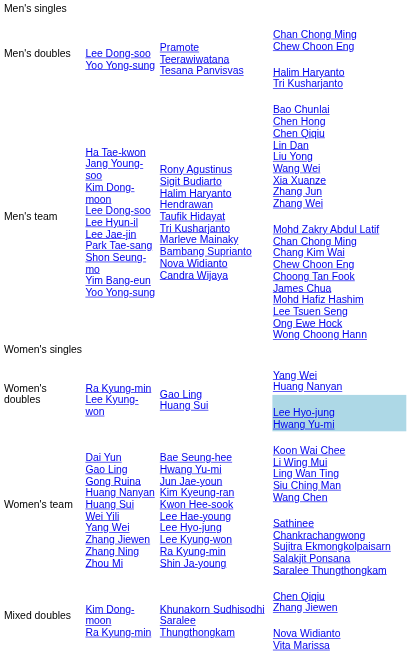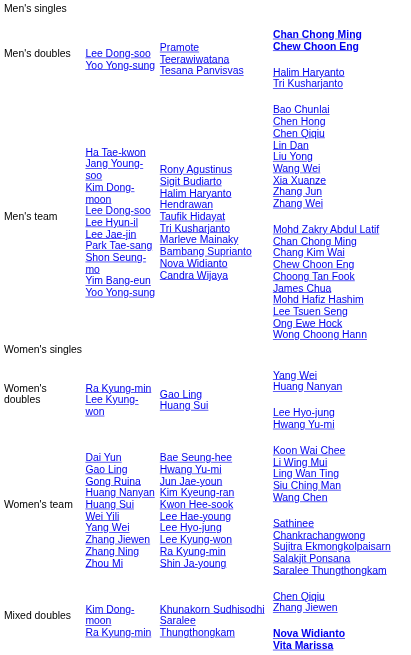(315, 40) normal -> (317, 40) bold
(304, 419) lightblue background -> (304, 419) no background
(307, 640) normal -> (309, 640) bold
